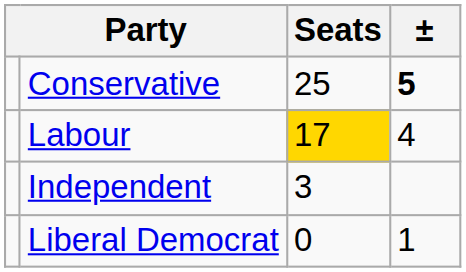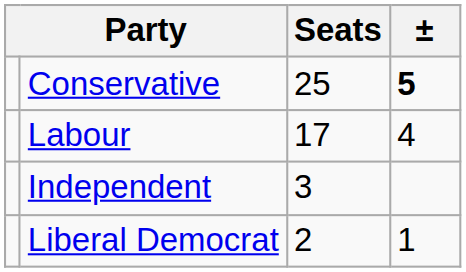(312, 135) gold background -> (312, 135) no background
(303, 239) 0 -> (303, 239) 2
